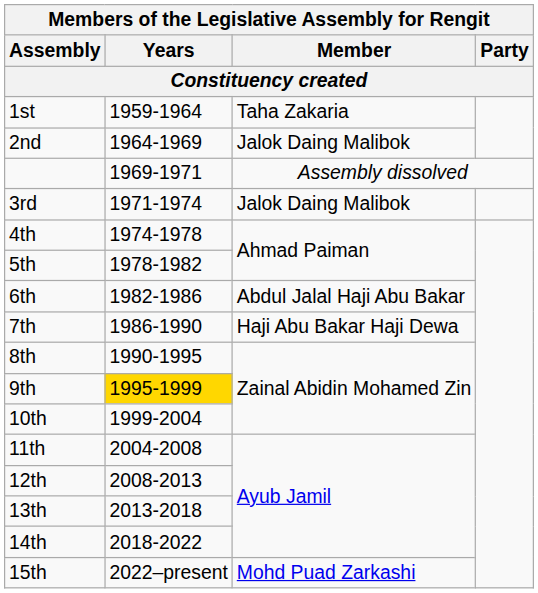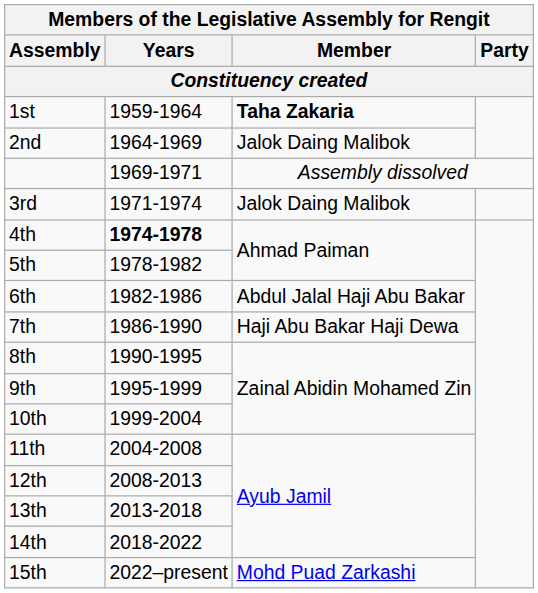(293, 111) normal -> (295, 111) bold
(156, 234) normal -> (156, 234) bold
(156, 388) gold background -> (156, 388) no background
